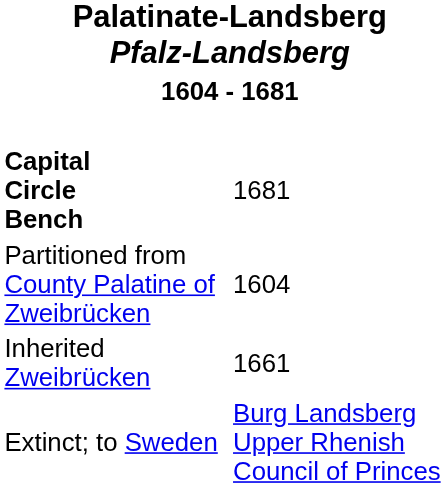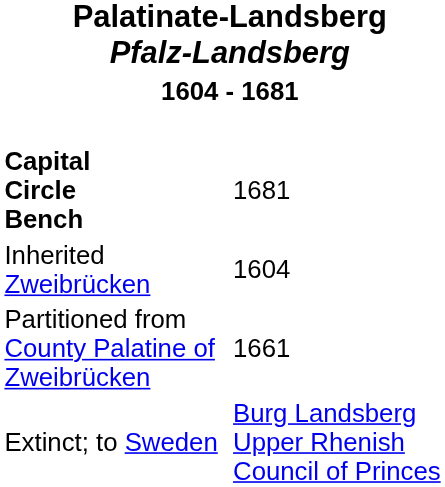(110, 284) Partitioned from County Palatine of Zweibrücken -> (77, 270) Inherited Zweibrücken
(77, 363) Inherited Zweibrücken -> (110, 348) Partitioned from County Palatine of Zweibrücken
